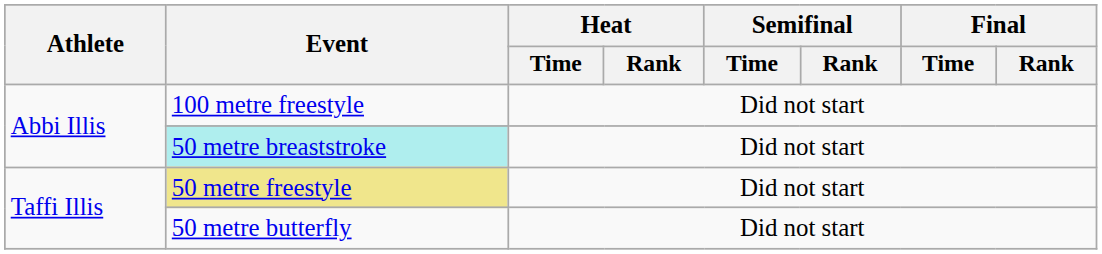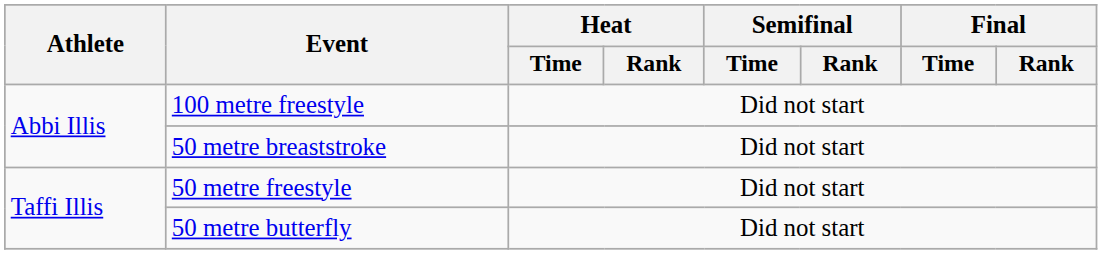(279, 146) paleturquoise background -> (279, 146) no background
(262, 187) khaki background -> (262, 187) no background
